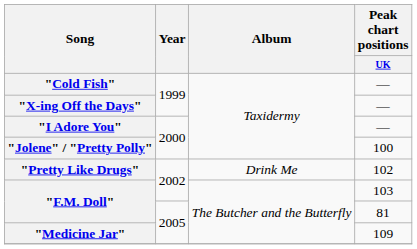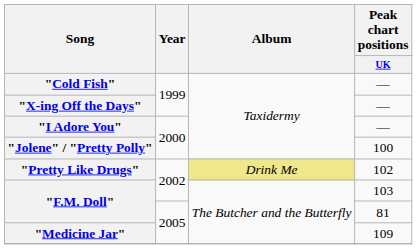(272, 169) no background -> (272, 169) khaki background
